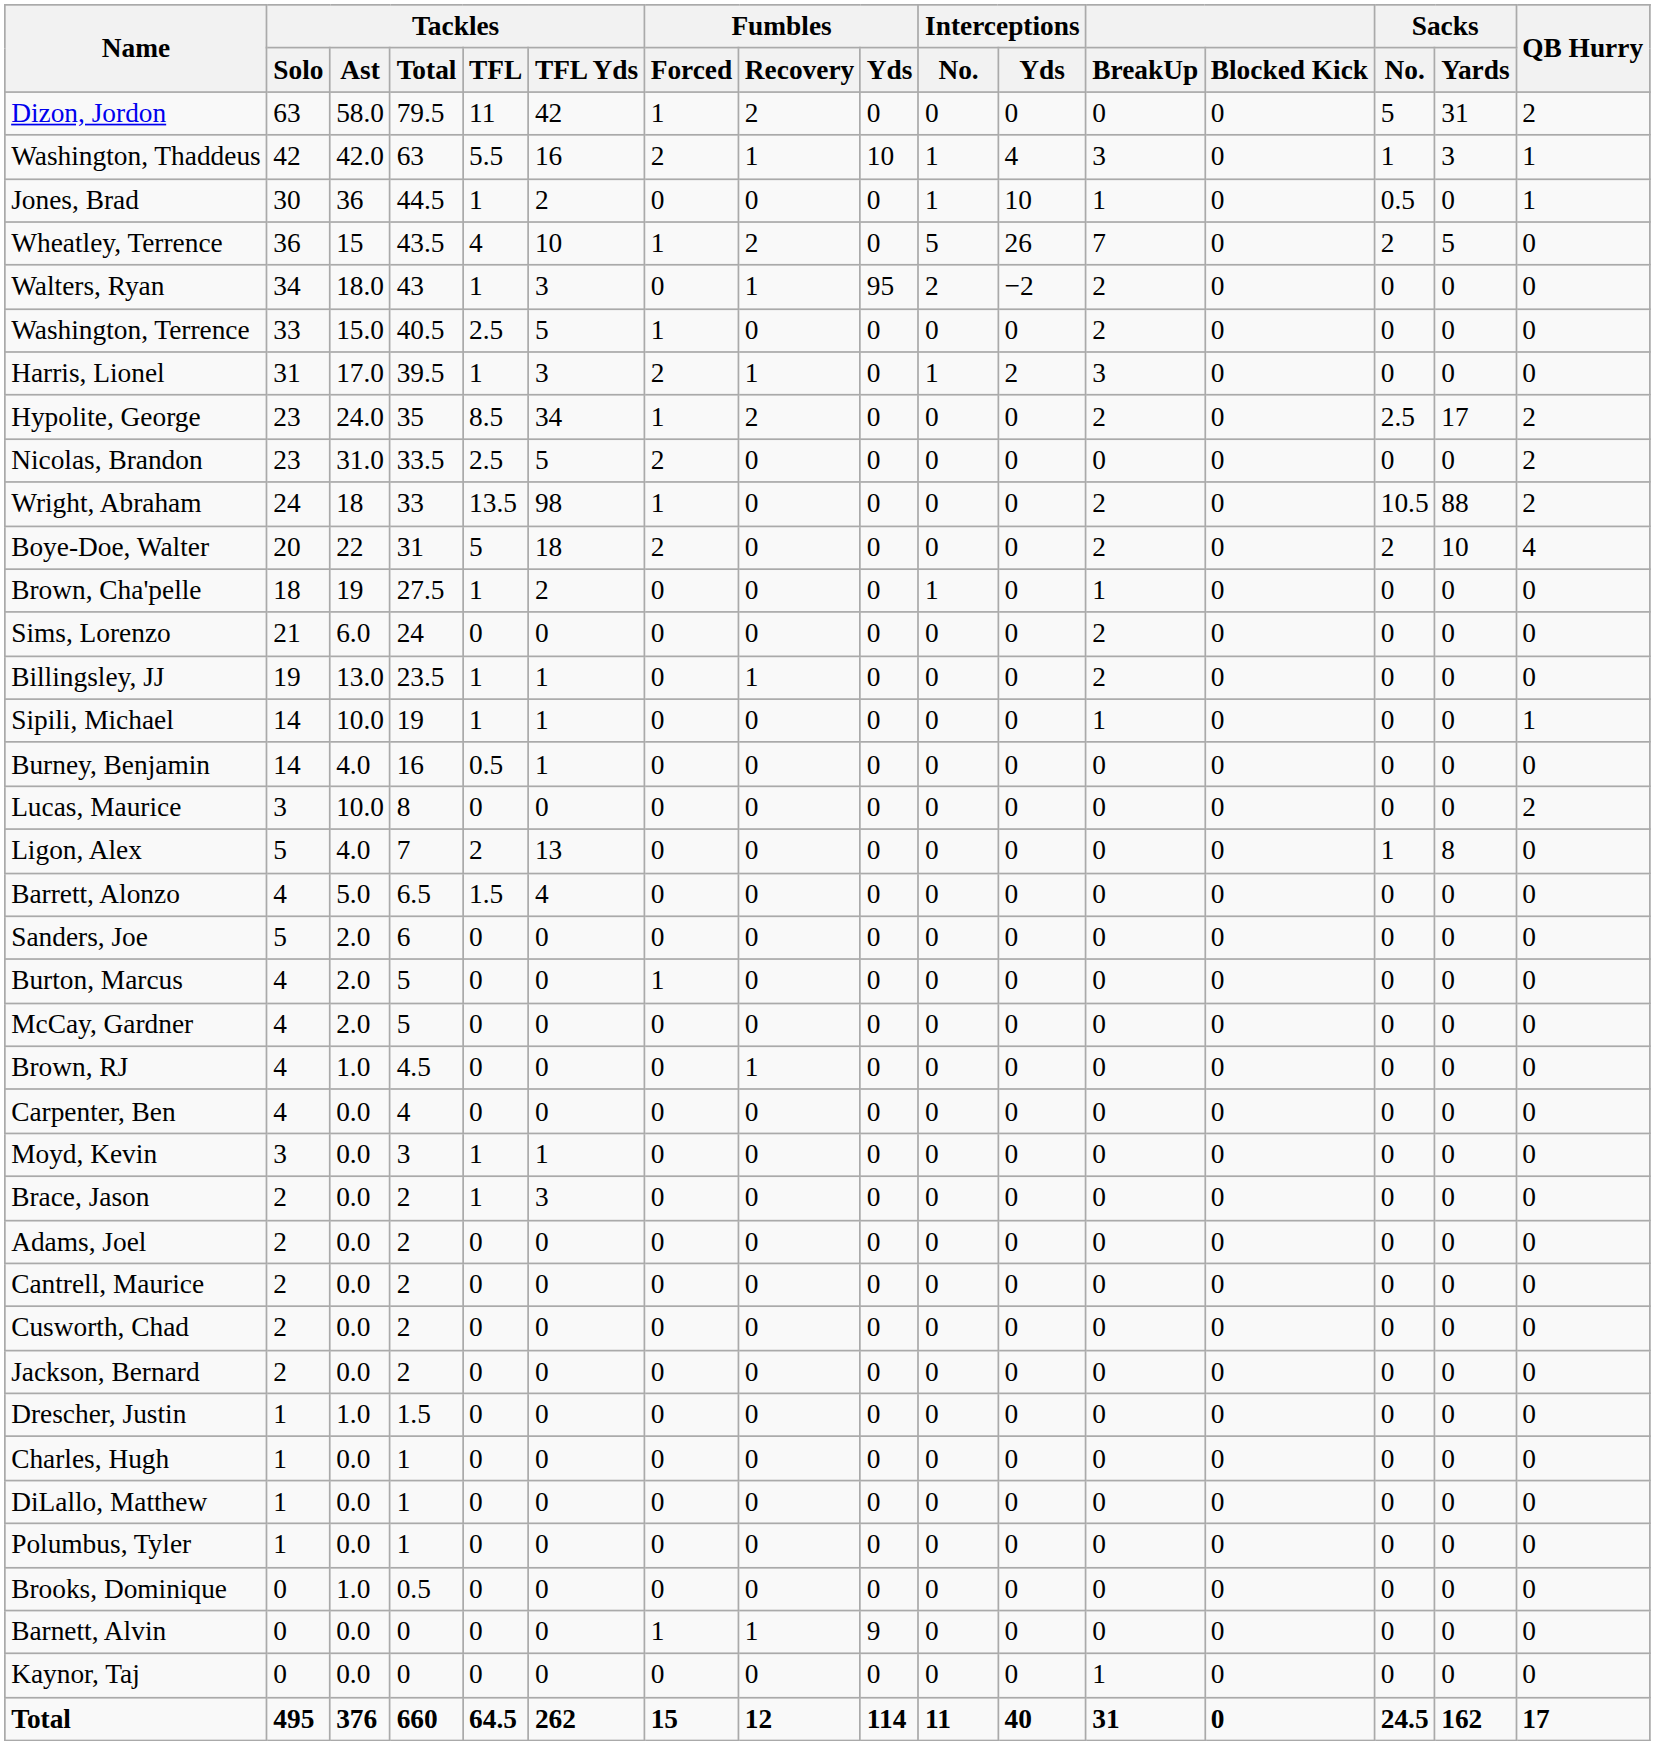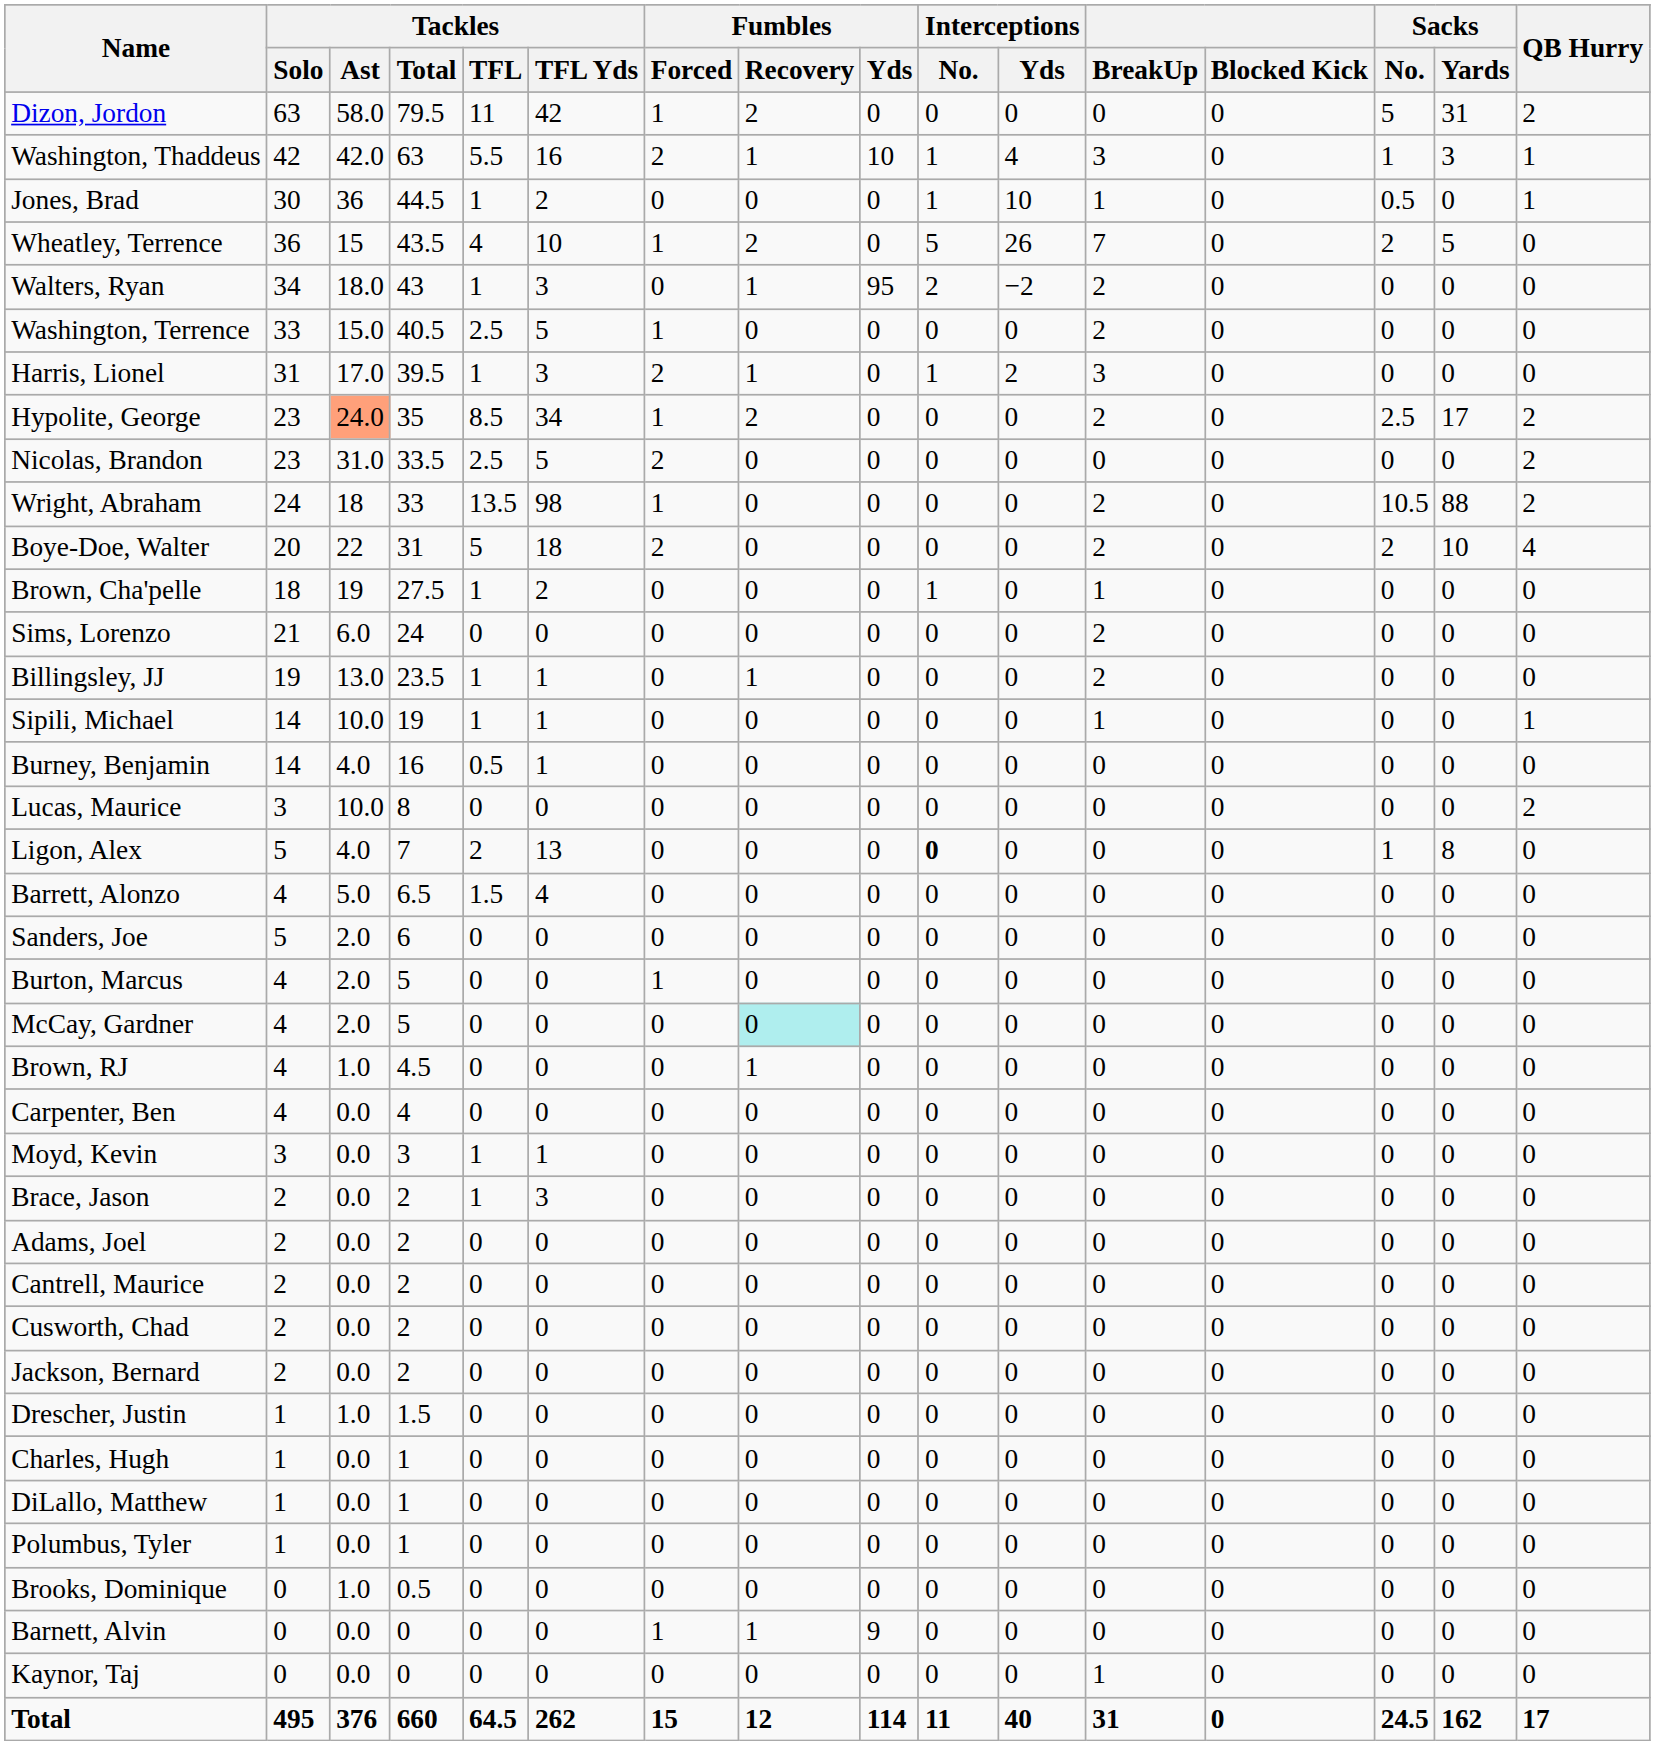(360, 416) no background -> (360, 416) lightsalmon background
(932, 850) normal -> (932, 850) bold
(752, 1024) no background -> (752, 1024) paleturquoise background
